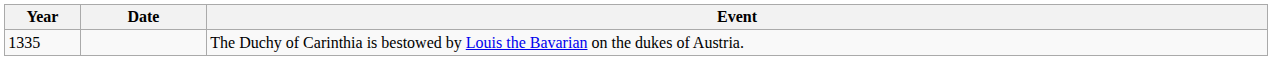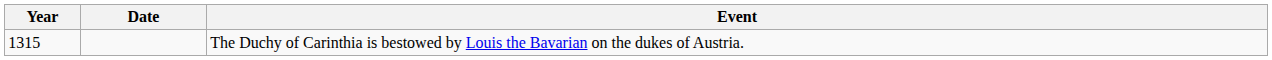(24, 42) 1335 -> (24, 42) 1315
